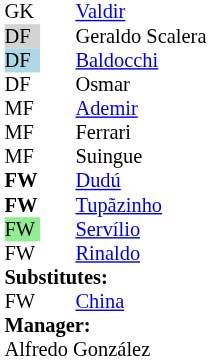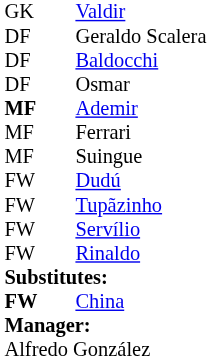(17, 35) lightgrey background -> (17, 35) no background
(17, 60) lightblue background -> (17, 60) no background
(19, 108) normal -> (20, 108) bold
(21, 180) bold -> (20, 180) normal
(21, 204) bold -> (20, 204) normal
(20, 229) lightgreen background -> (20, 229) no background
(20, 301) normal -> (21, 301) bold
